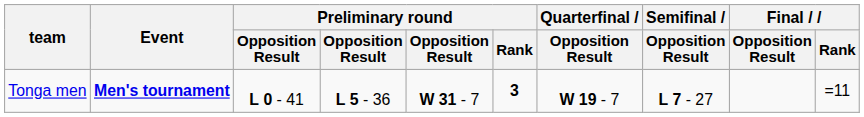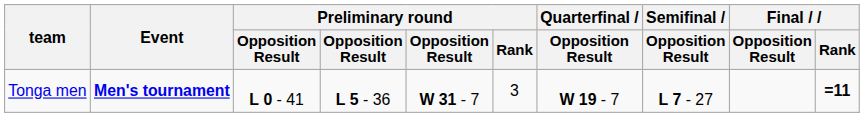(514, 91) bold -> (514, 91) normal
(837, 91) normal -> (837, 91) bold
